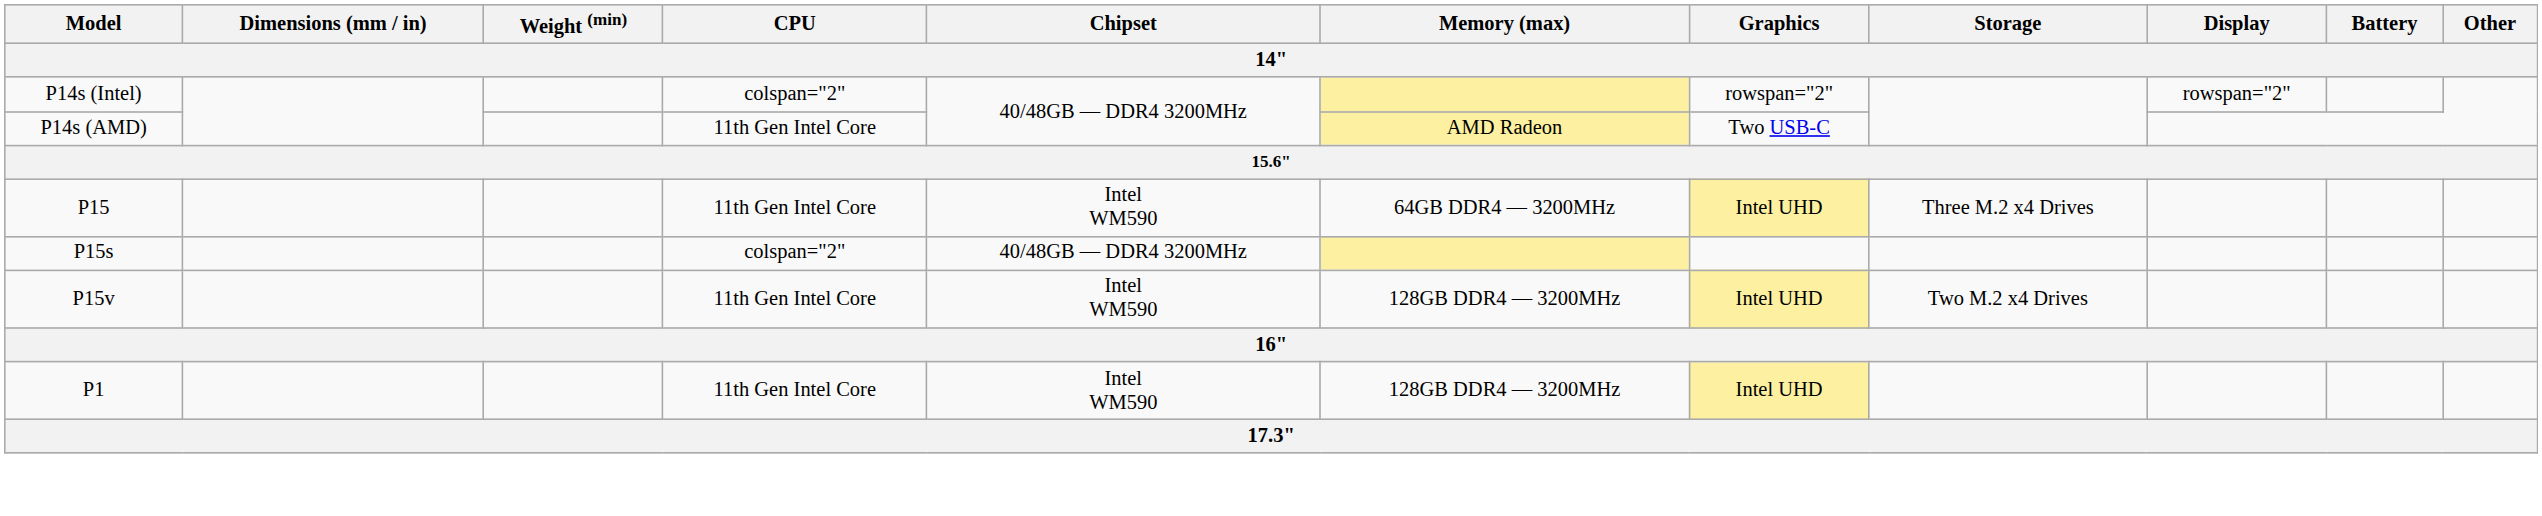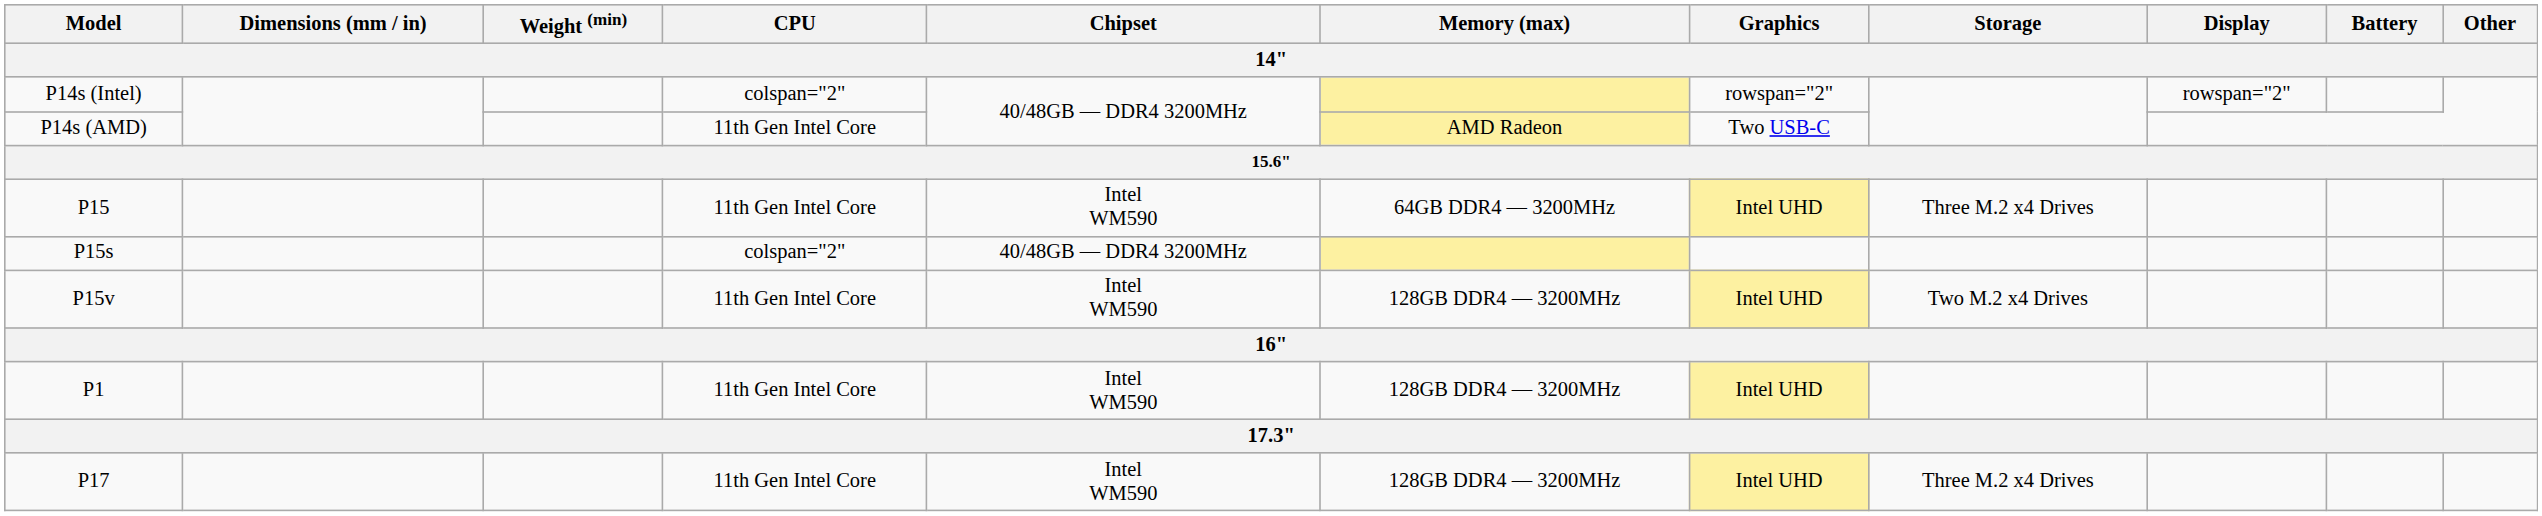+ row: (94, 481)
